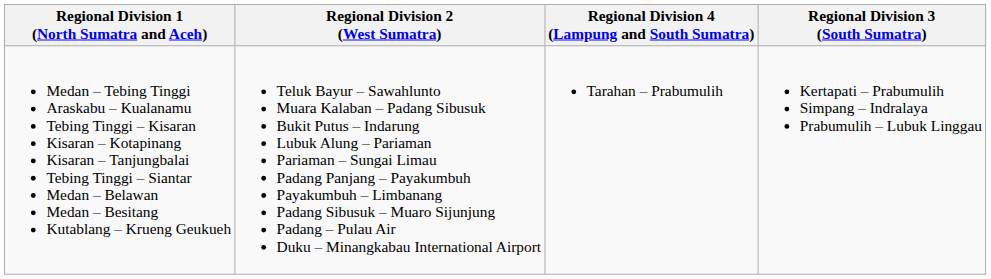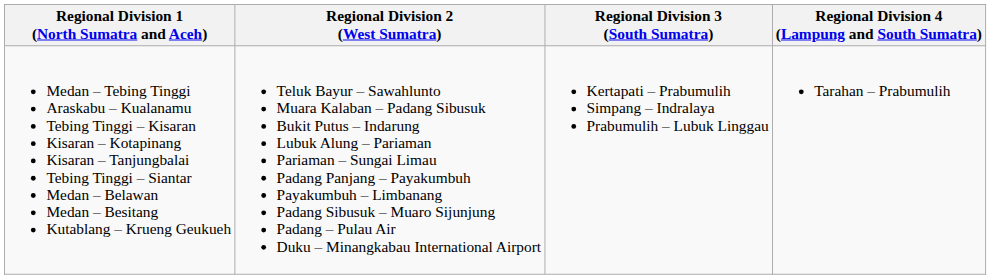columns swapped: (872, 25) <-> (651, 25)
